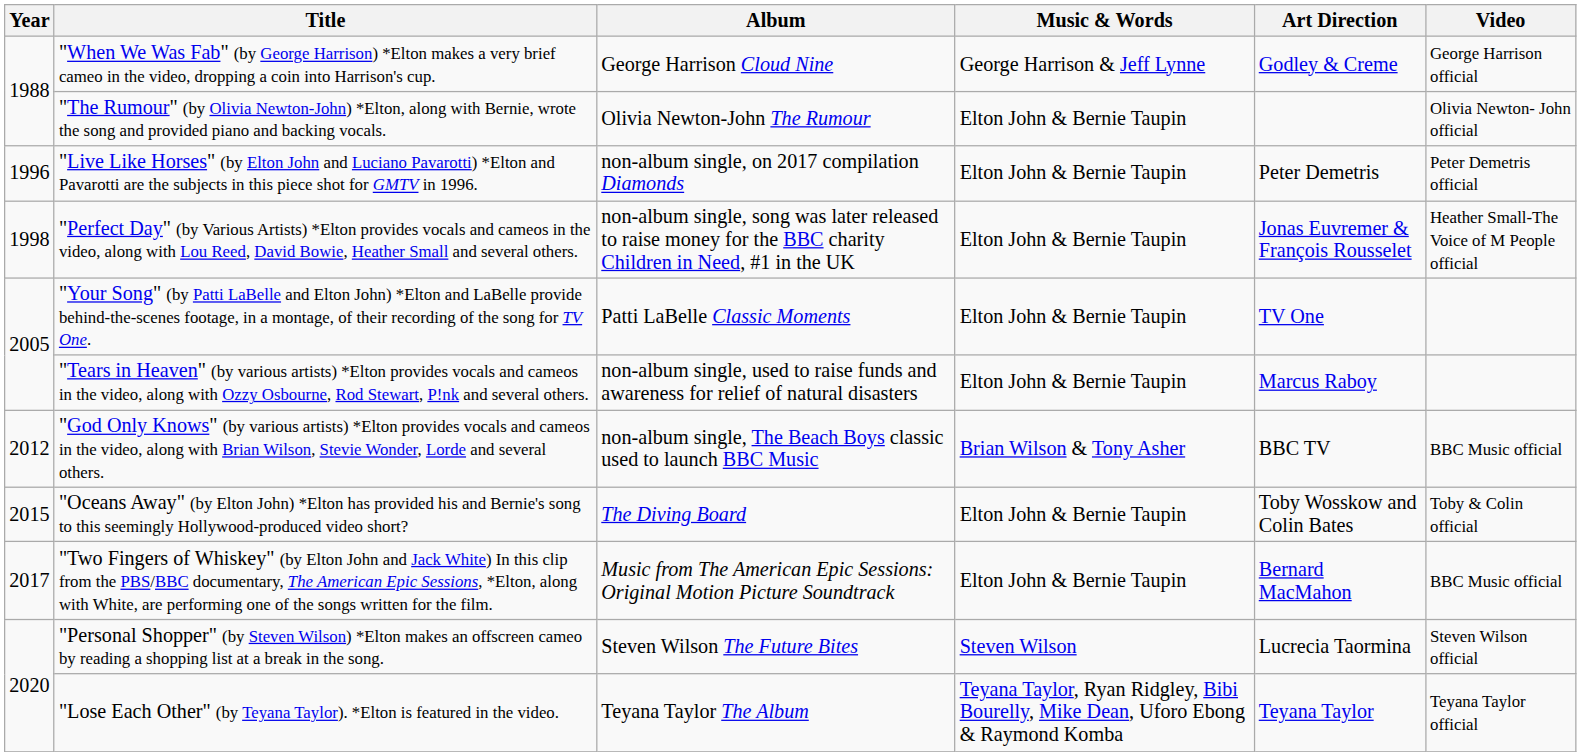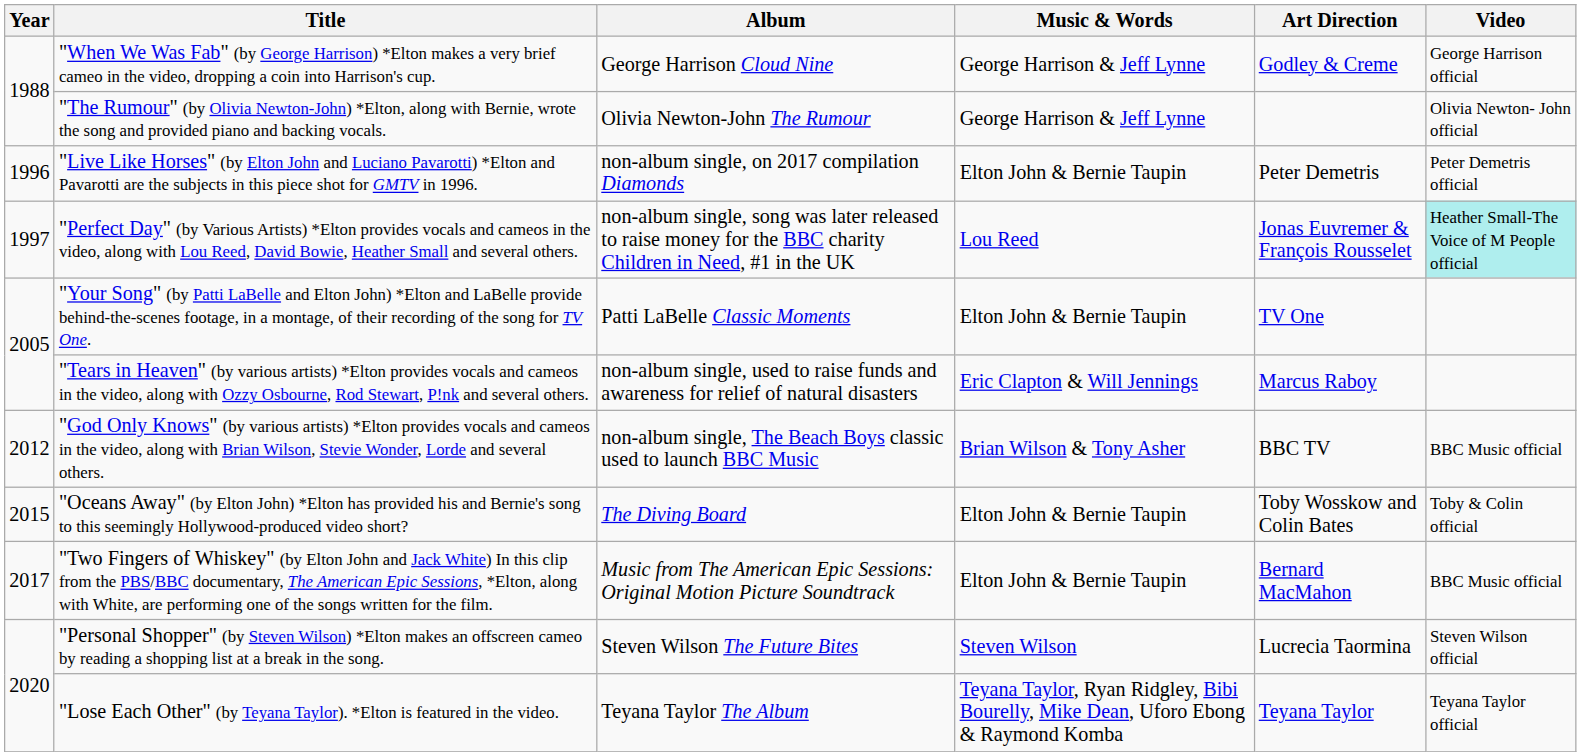(1073, 118) Elton John & Bernie Taupin -> (1082, 118) George Harrison & Jeff Lynne
(29, 239) 1998 -> (29, 239) 1997
(1073, 239) Elton John & Bernie Taupin -> (999, 239) Lou Reed
(1494, 240) no background -> (1494, 240) paleturquoise background
(1073, 382) Elton John & Bernie Taupin -> (1079, 382) Eric Clapton & Will Jennings
